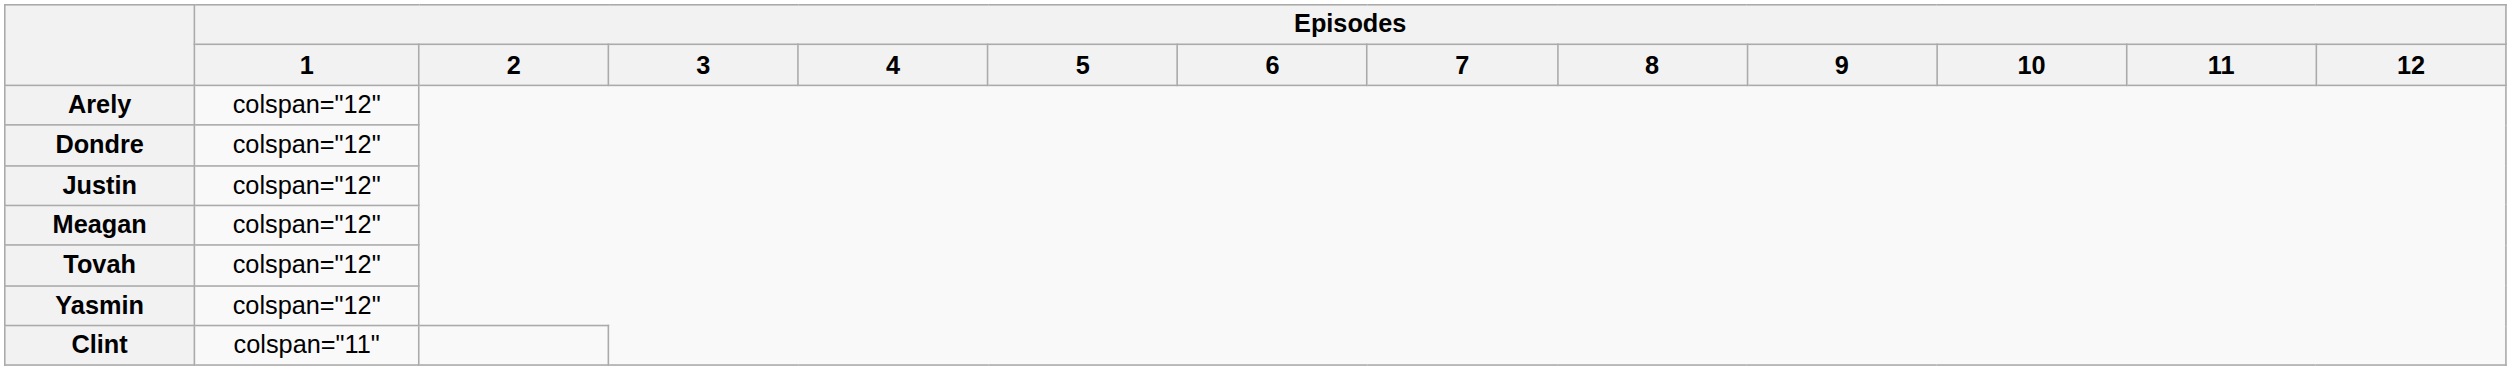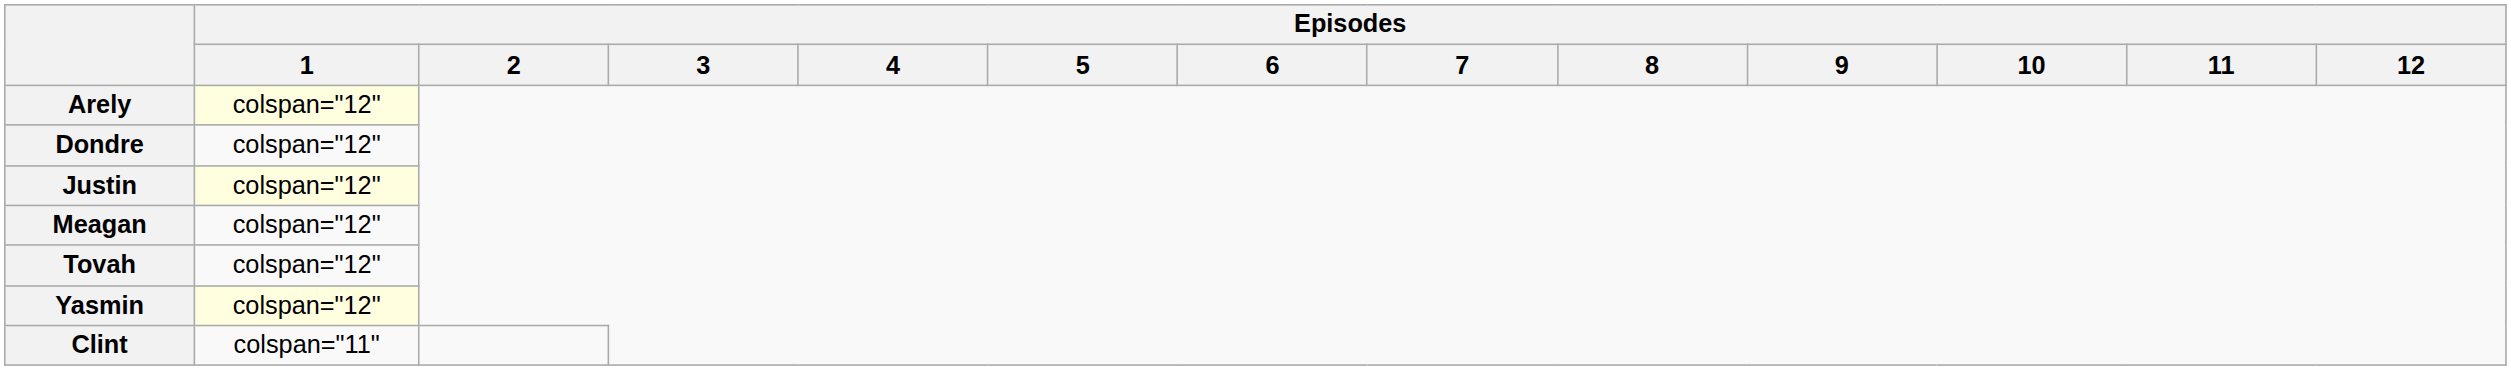(307, 104) no background -> (307, 104) lightyellow background
(307, 184) no background -> (307, 184) lightyellow background
(307, 305) no background -> (307, 305) lightyellow background
